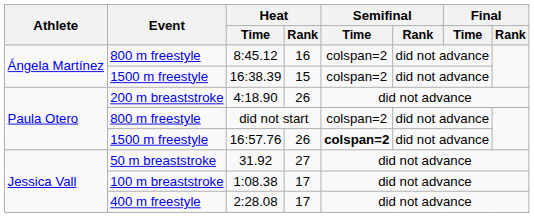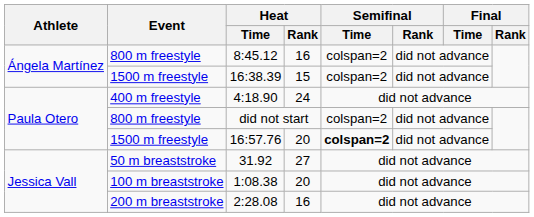(167, 98) 200 m breaststroke -> (155, 98) 400 m freestyle
(303, 98) 26 -> (303, 98) 24
(303, 140) 26 -> (303, 140) 20
(303, 182) 17 -> (303, 182) 20
(155, 203) 400 m freestyle -> (167, 203) 200 m breaststroke
(303, 203) 17 -> (303, 203) 16
